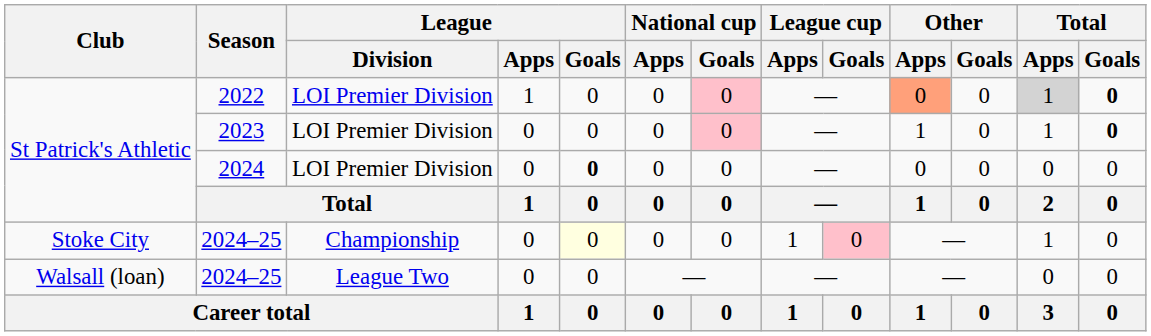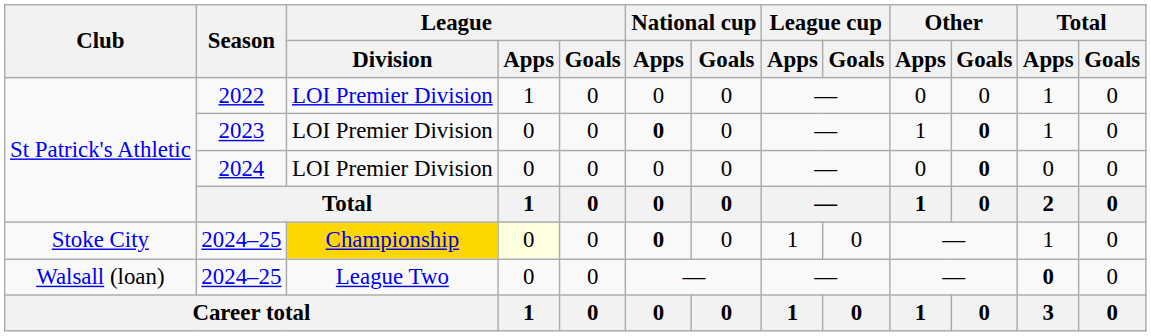(726, 95) pink background -> (726, 95) no background
(920, 95) lightsalmon background -> (920, 95) no background
(1048, 95) lightgrey background -> (1048, 95) no background
(1112, 95) bold -> (1112, 95) normal
(659, 131) normal -> (659, 131) bold
(726, 131) pink background -> (726, 131) no background
(984, 131) normal -> (984, 131) bold
(1112, 131) bold -> (1112, 131) normal
(593, 167) bold -> (593, 167) normal
(984, 167) normal -> (984, 167) bold
(392, 240) no background -> (392, 240) gold background
(529, 240) no background -> (529, 240) lightyellow background
(593, 240) lightyellow background -> (593, 240) no background
(659, 240) normal -> (659, 240) bold
(856, 240) pink background -> (856, 240) no background
(1048, 276) normal -> (1048, 276) bold
